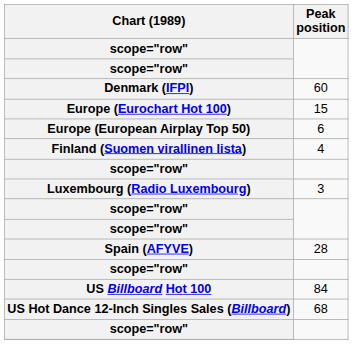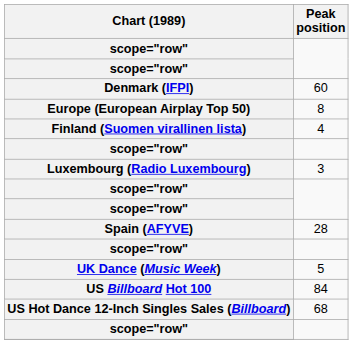- row: (149, 108)
(321, 128) 6 -> (321, 108) 8
+ row: (149, 269)
